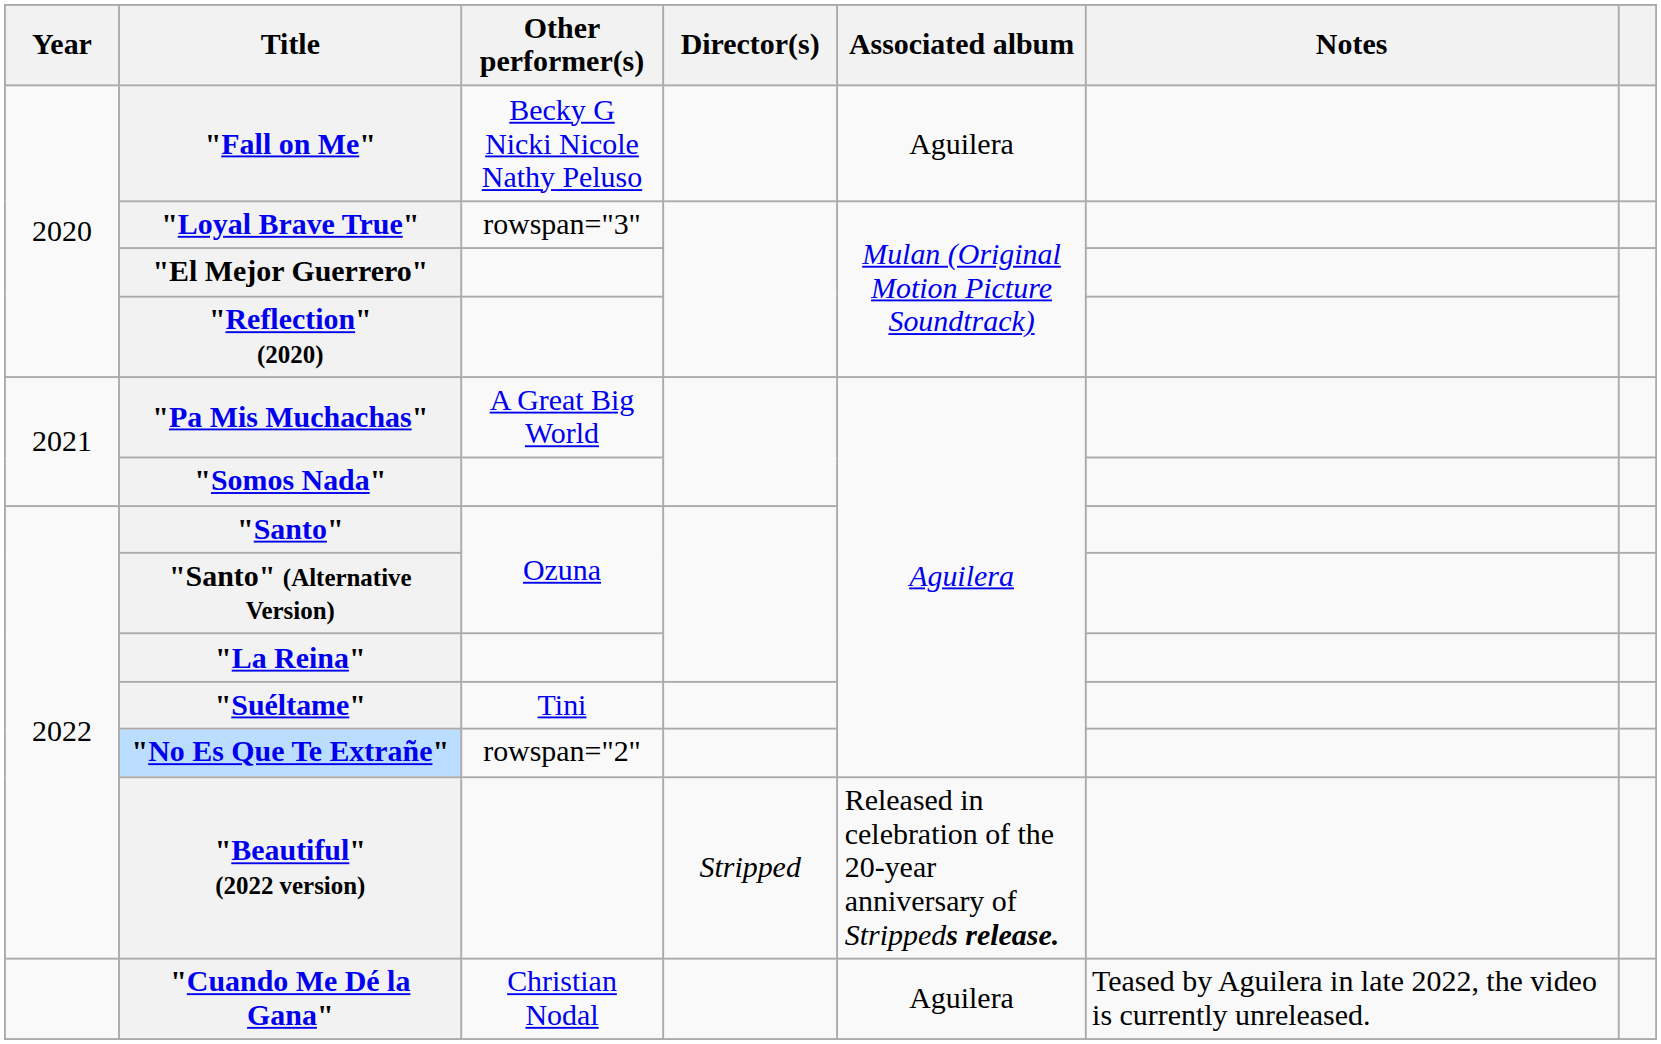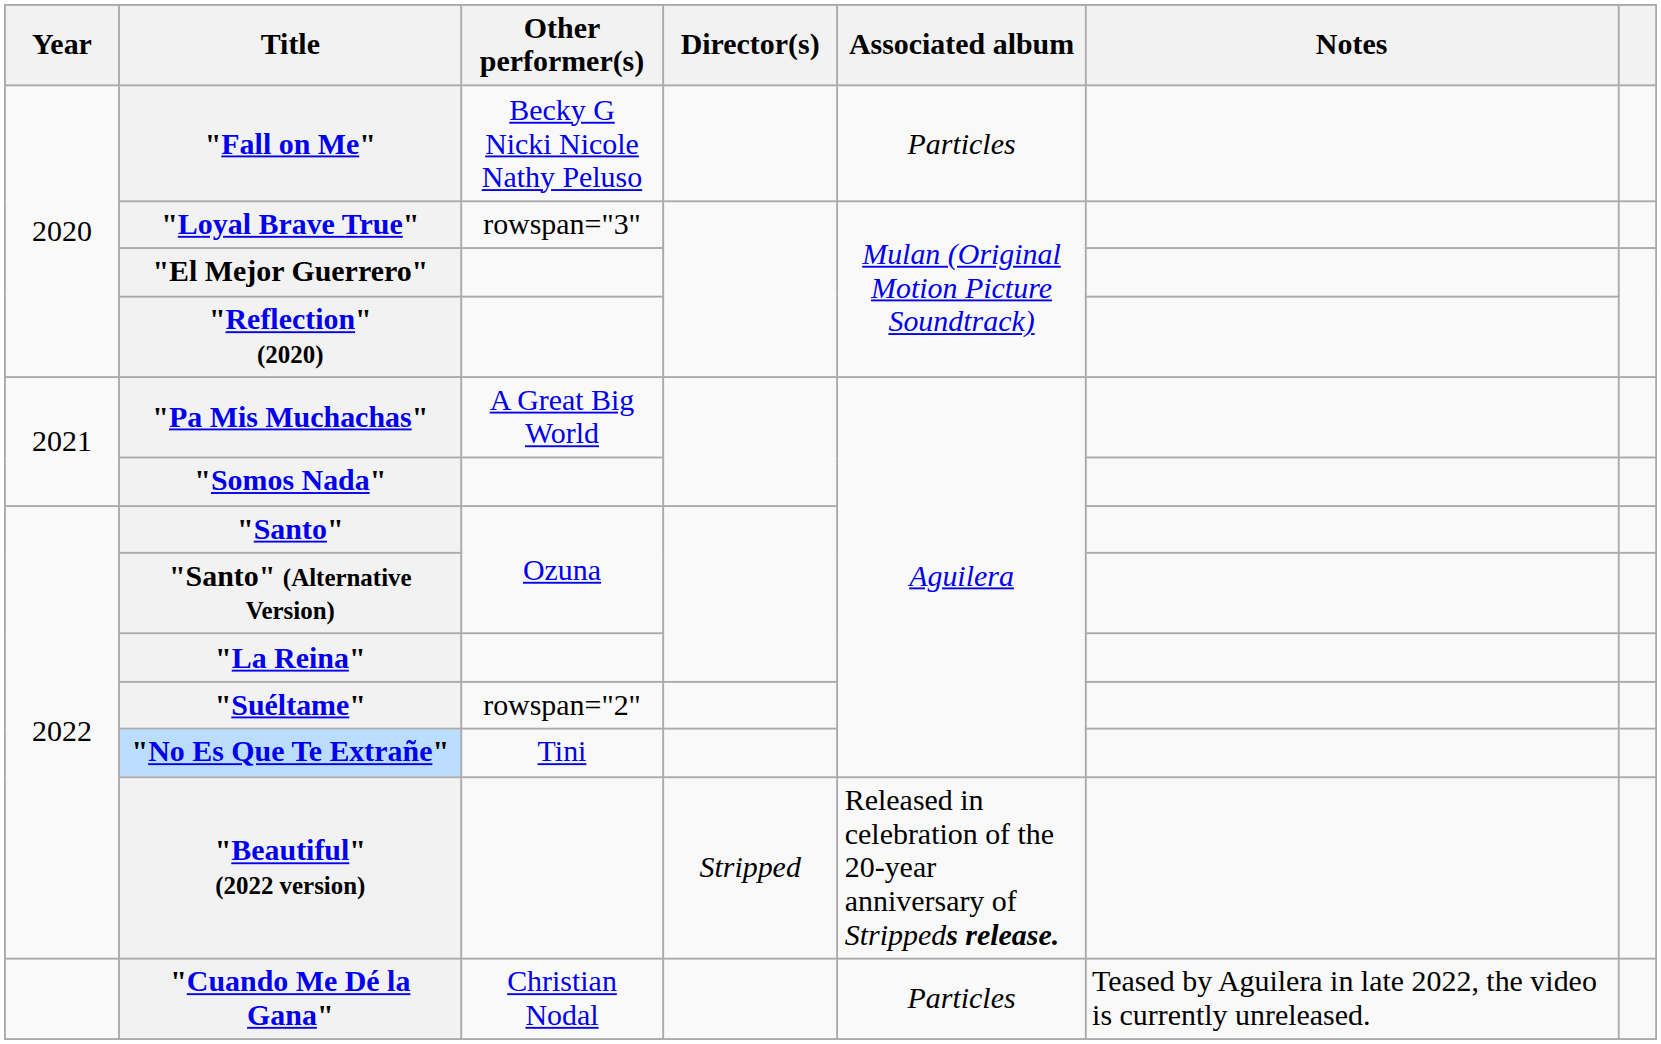(962, 142) Aguilera -> (962, 142) Particles
(562, 704) Tini -> (562, 704) rowspan="2"
(562, 752) rowspan="2" -> (562, 752) Tini
(962, 998) Aguilera -> (962, 998) Particles
